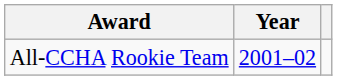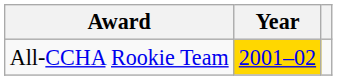(277, 57) no background -> (277, 57) gold background
